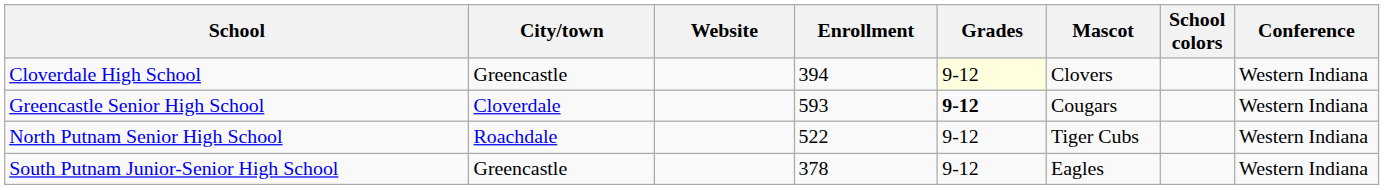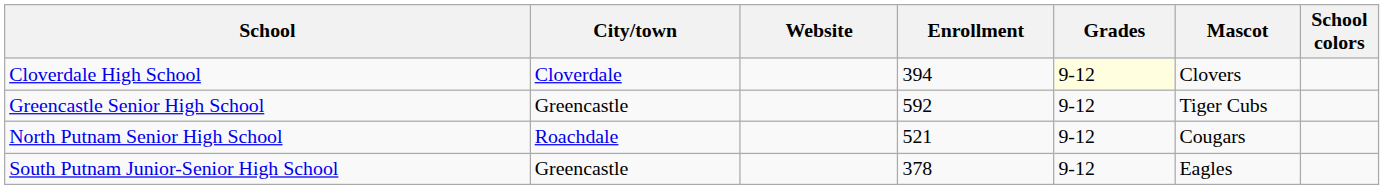- column: (1306, 31)
(520, 74) Greencastle -> (578, 74) Cloverdale
(517, 105) Cloverdale -> (582, 105) Greencastle
(813, 105) 593 -> (917, 105) 592
(960, 105) bold -> (1077, 105) normal
(1084, 105) Cougars -> (1223, 105) Tiger Cubs
(813, 136) 522 -> (917, 136) 521
(1095, 136) Tiger Cubs -> (1213, 136) Cougars
